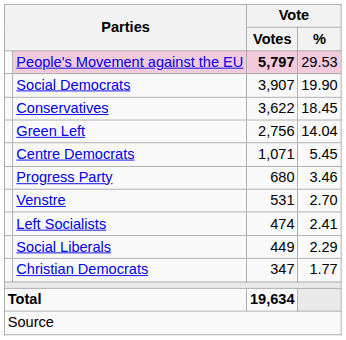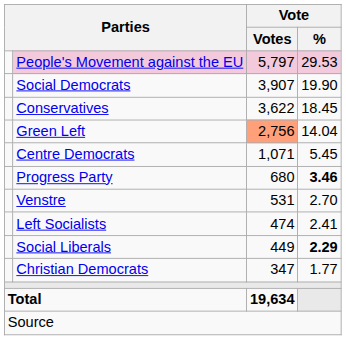(276, 62) bold -> (276, 62) normal
(276, 131) no background -> (276, 131) lightsalmon background
(324, 177) normal -> (324, 177) bold
(324, 246) normal -> (324, 246) bold
